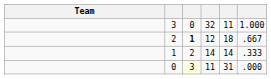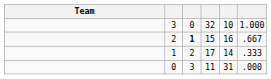(228, 25) 11 -> (228, 25) 10
(210, 39) 12 -> (210, 39) 15
(228, 39) 18 -> (228, 39) 16
(210, 53) 14 -> (210, 53) 17
(192, 67) lightyellow background -> (192, 67) no background
